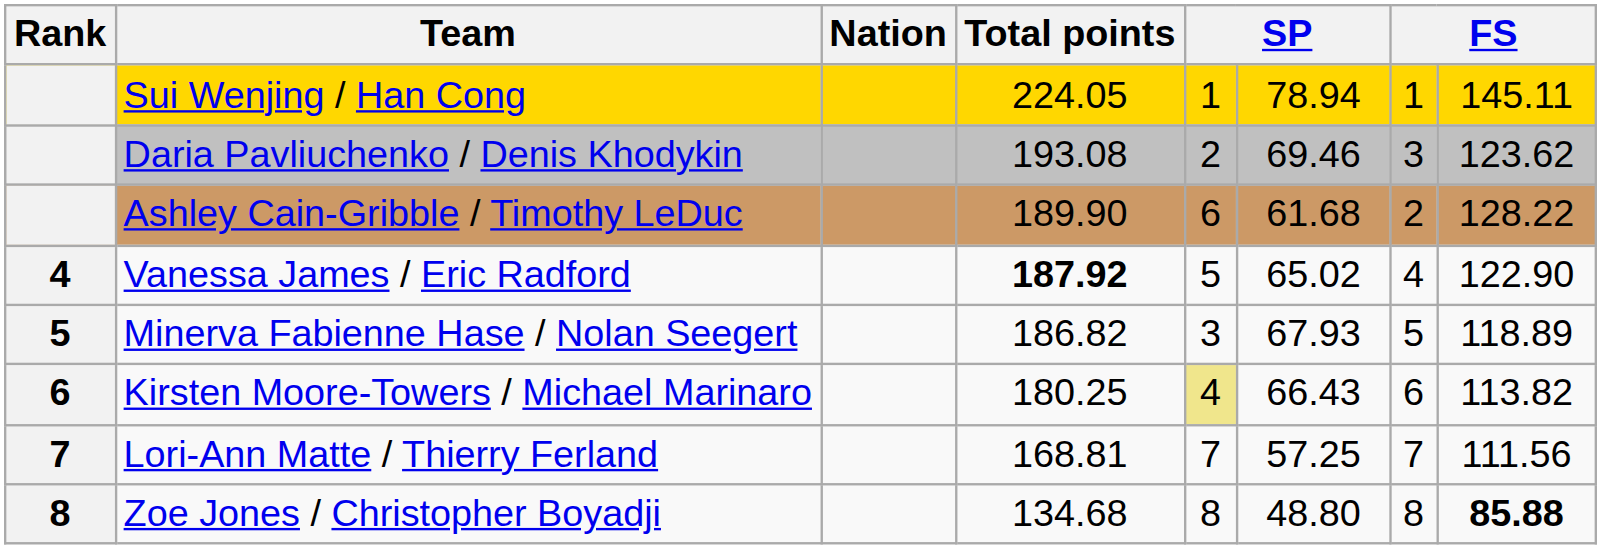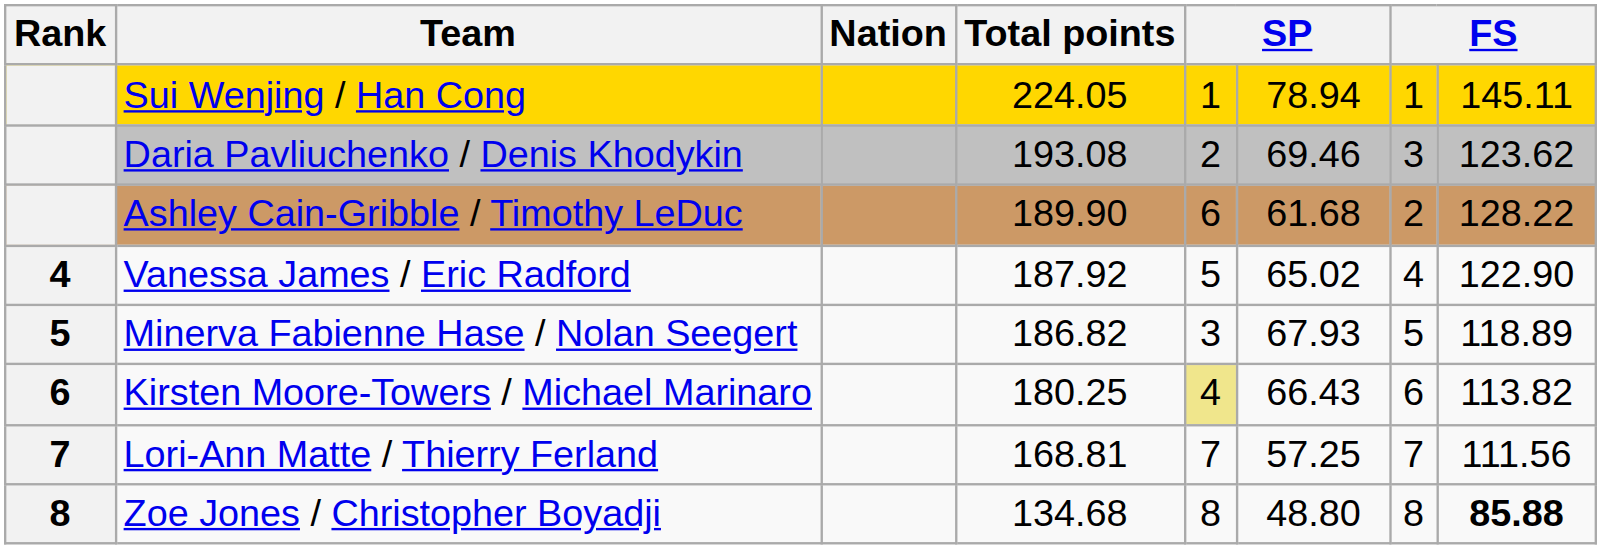(1070, 273) bold -> (1070, 273) normal
